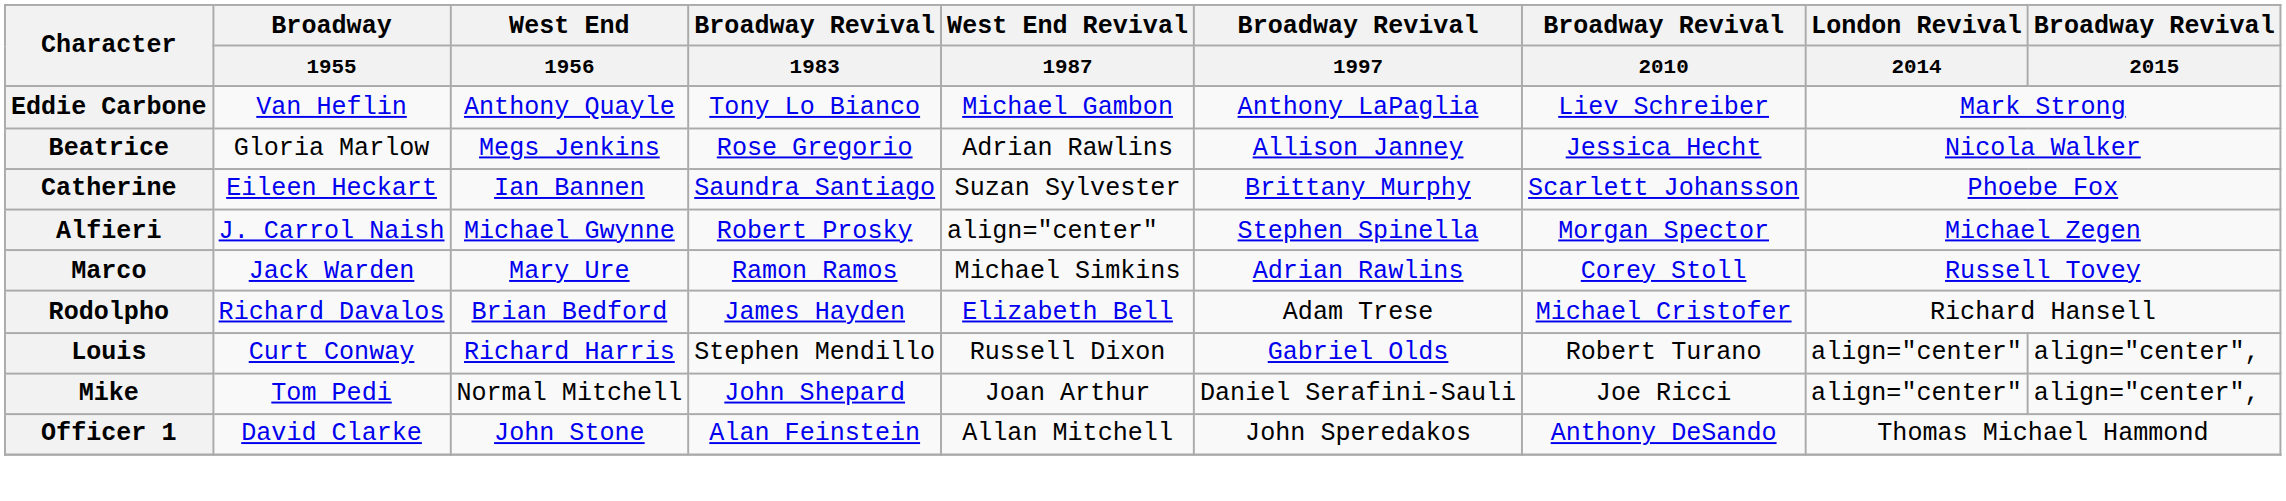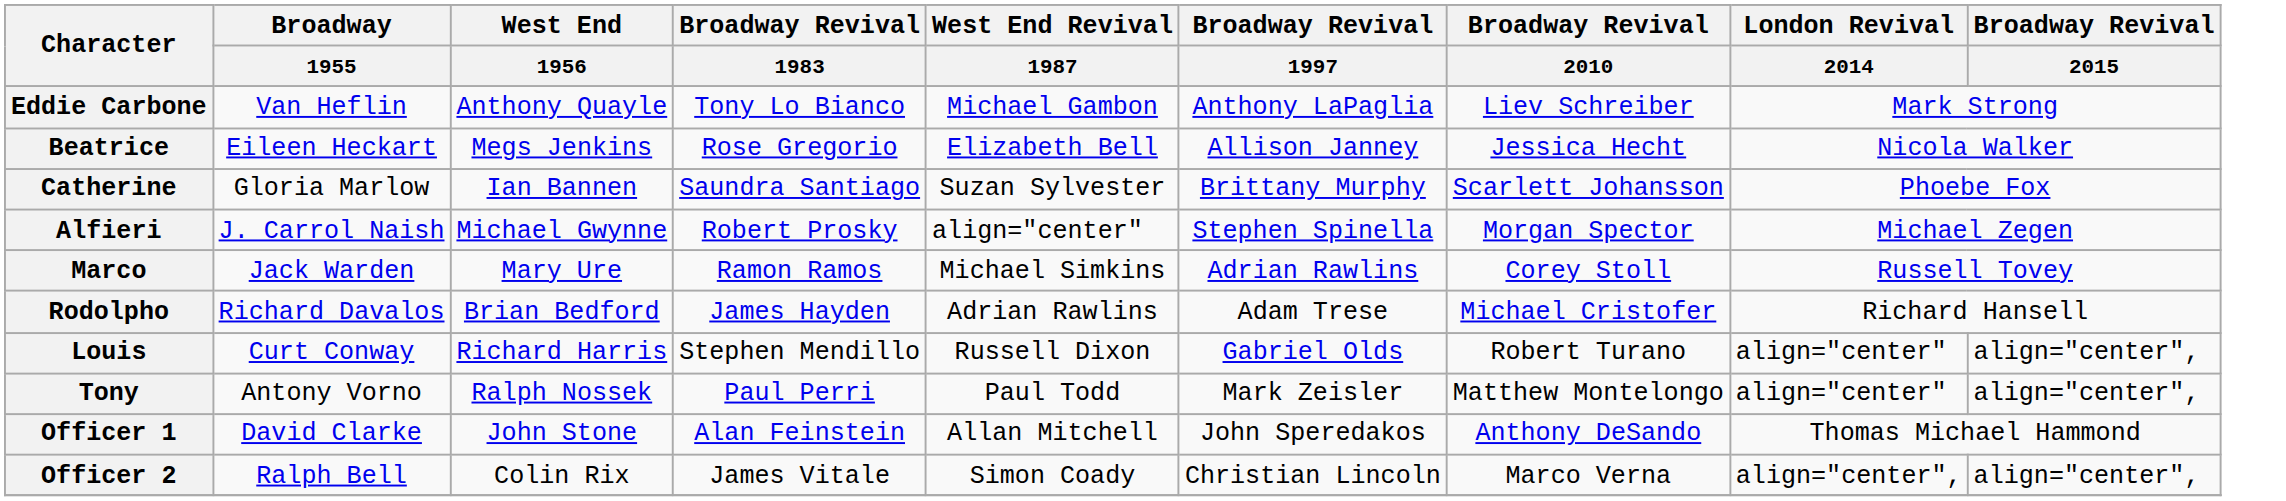(332, 148) Gloria Marlow -> (332, 148) Eileen Heckart
(1068, 148) Adrian Rawlins -> (1052, 148) Elizabeth Bell
(332, 189) Eileen Heckart -> (332, 189) Gloria Marlow
(1068, 312) Elizabeth Bell -> (1052, 312) Adrian Rawlins
- row: (109, 393)
+ row: (109, 393)
+ row: (109, 475)
